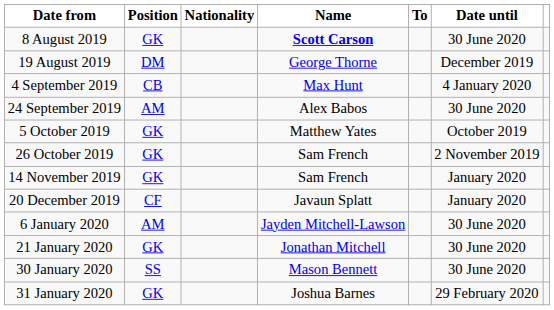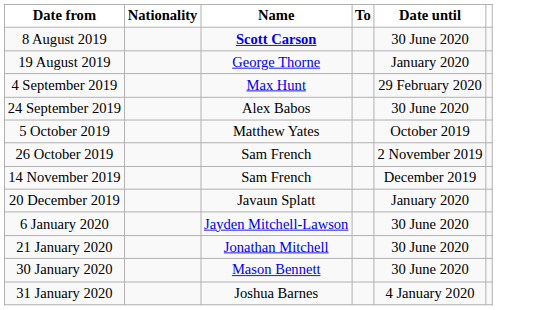- column: (153, 16)
(487, 62) December 2019 -> (430, 62) January 2020
(487, 85) 4 January 2020 -> (430, 85) 29 February 2020
(487, 177) January 2020 -> (430, 177) December 2019
(487, 293) 29 February 2020 -> (430, 293) 4 January 2020
